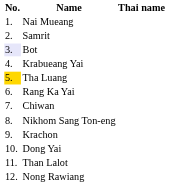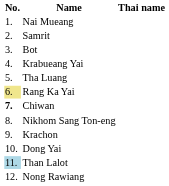(9, 50) lavender background -> (9, 50) no background
(9, 78) gold background -> (9, 78) no background
(9, 92) no background -> (9, 92) khaki background
(9, 106) normal -> (9, 106) bold
(11, 162) no background -> (11, 162) lightblue background
